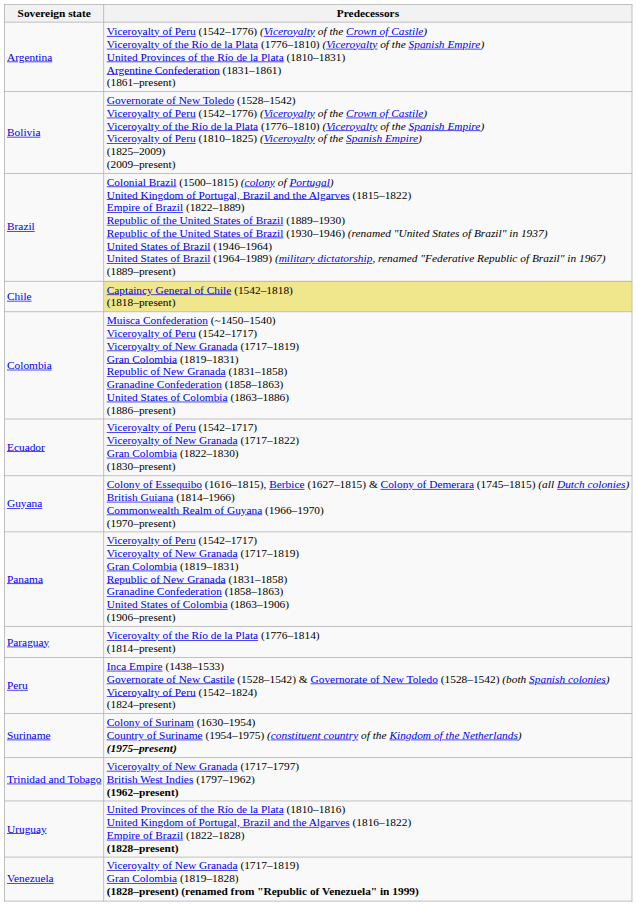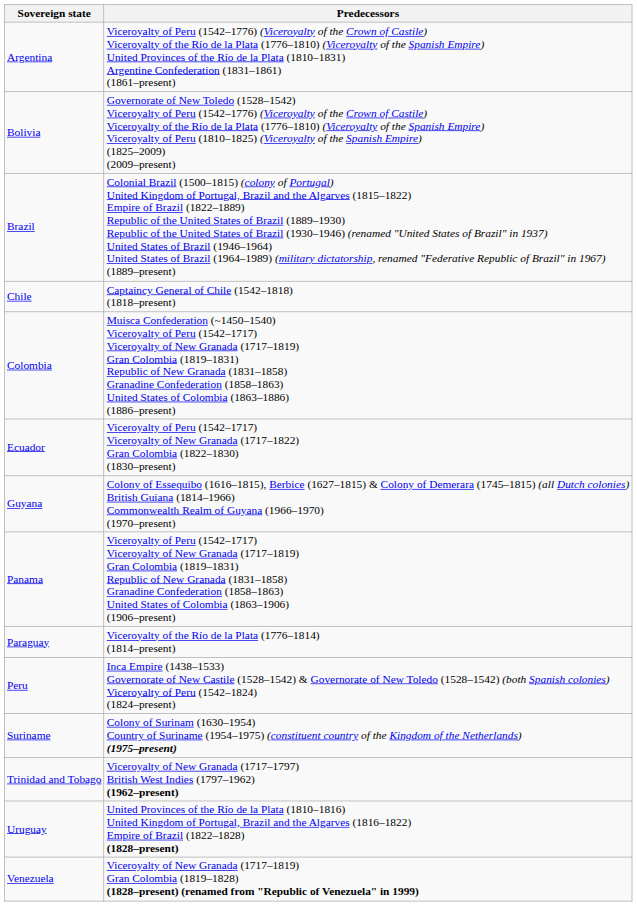(200, 296) khaki background -> (200, 296) no background
